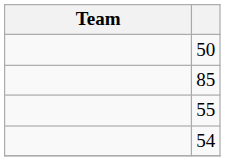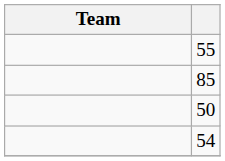rows swapped: (206, 110) <-> (206, 49)
